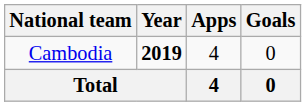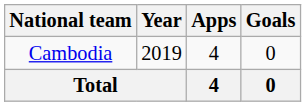(161, 52) bold -> (161, 52) normal
